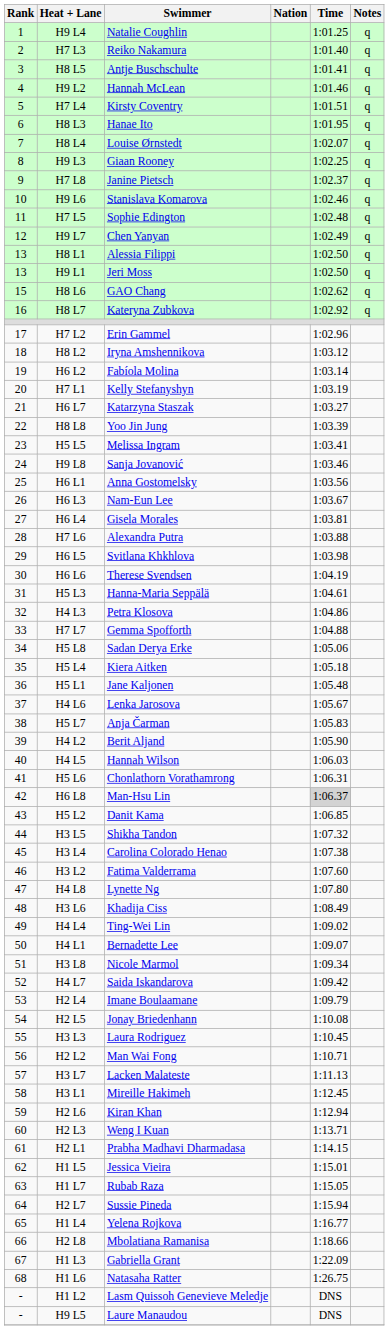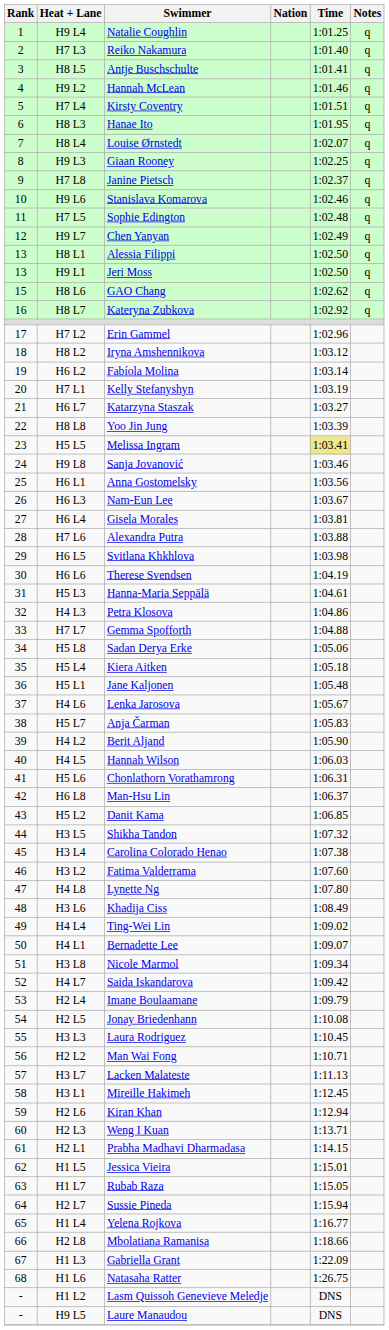(330, 445) no background -> (330, 445) khaki background
(330, 797) lightgrey background -> (330, 797) no background
